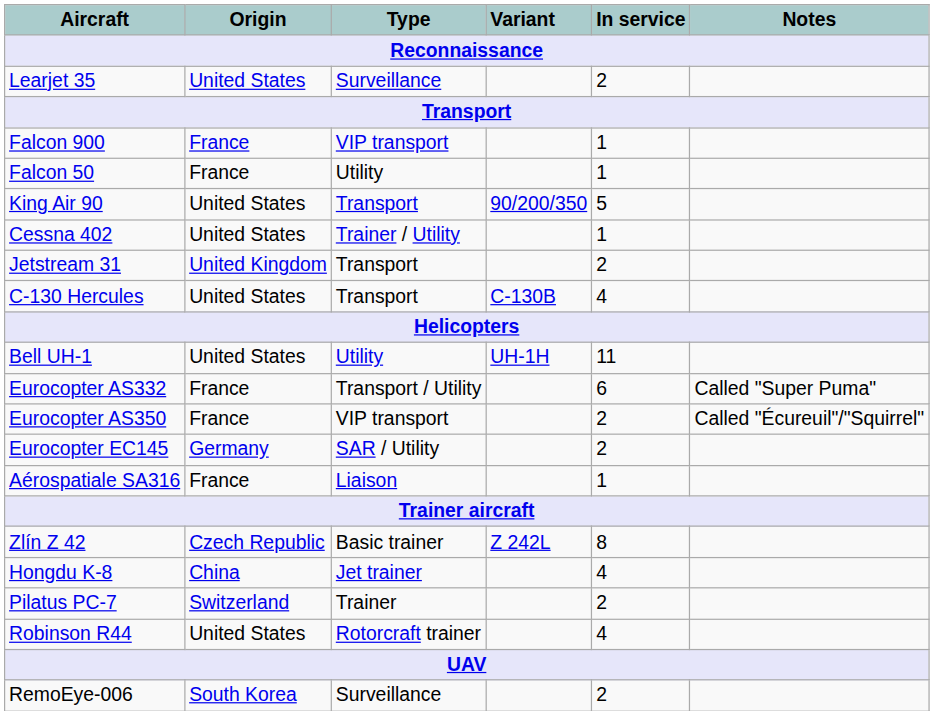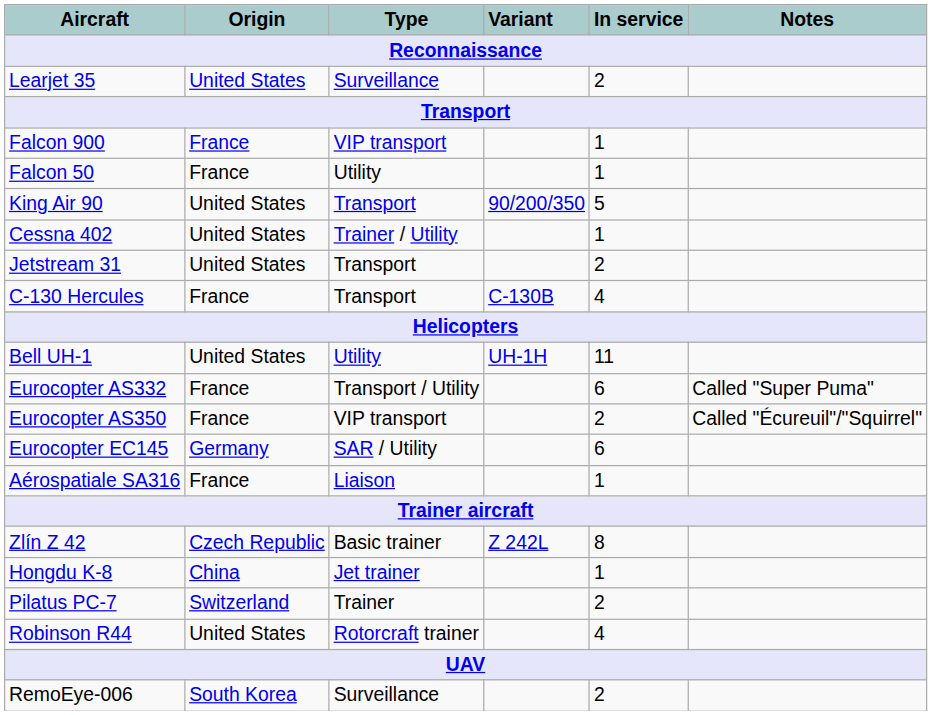(258, 265) United Kingdom -> (247, 265) United States
(247, 296) United States -> (219, 296) France
(602, 449) 2 -> (599, 449) 6
(602, 572) 4 -> (599, 572) 1
